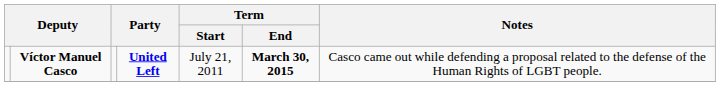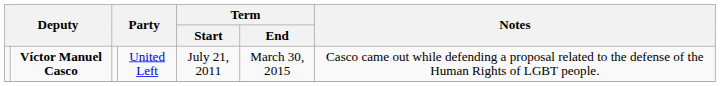(148, 63) bold -> (147, 63) normal
(280, 63) bold -> (277, 63) normal
